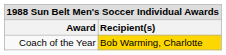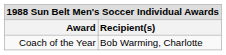(151, 43) gold background -> (151, 43) no background
